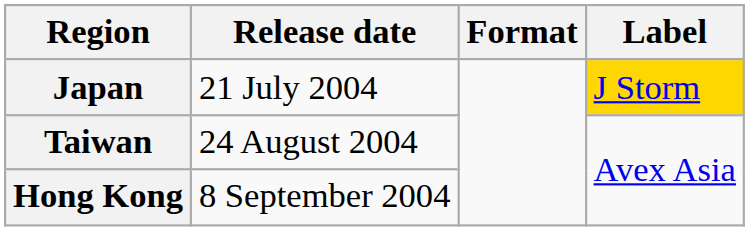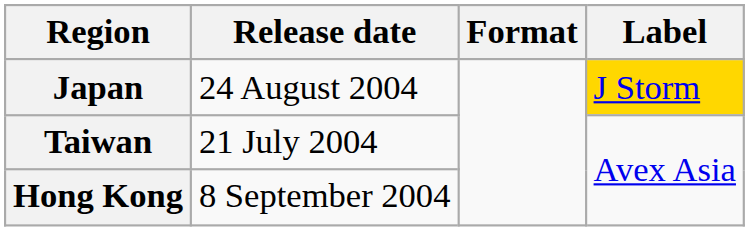(288, 86) 21 July 2004 -> (308, 86) 24 August 2004
(308, 141) 24 August 2004 -> (288, 141) 21 July 2004
